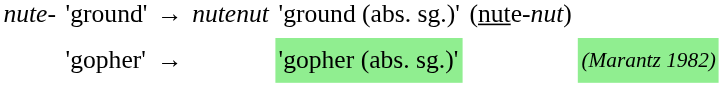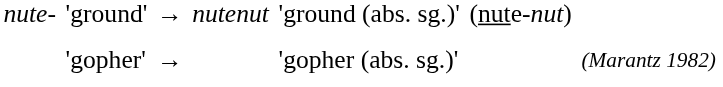(368, 59) lightgreen background -> (368, 59) no background
(649, 60) lightgreen background -> (649, 60) no background
